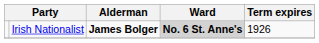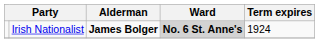(259, 29) 1926 -> (259, 29) 1924
